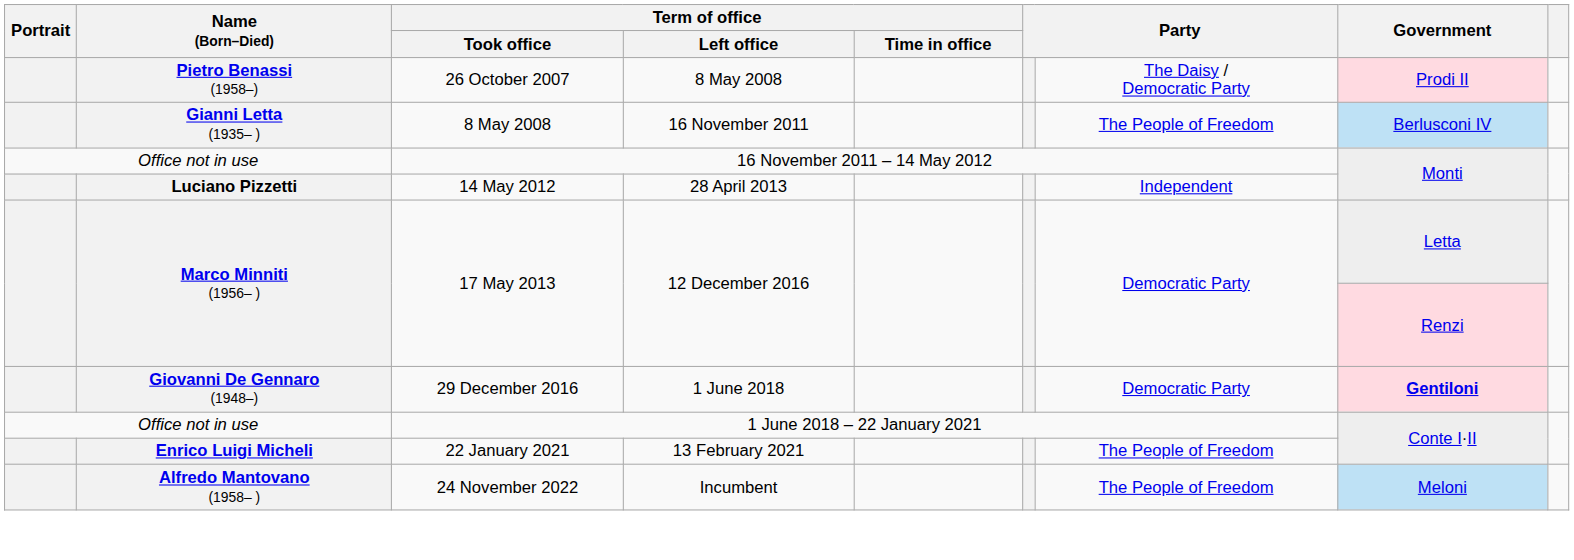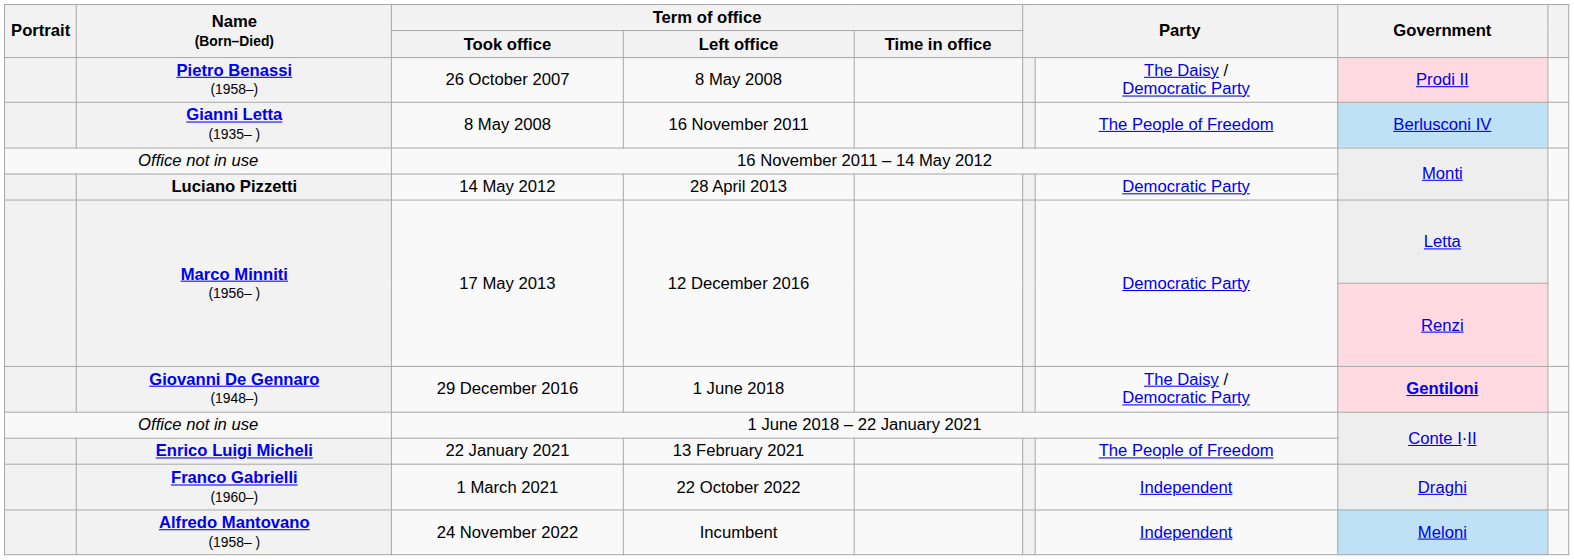(1186, 187) Independent -> (1186, 187) Democratic Party
(1186, 389) Democratic Party -> (1186, 389) The Daisy / Democratic Party
+ row: (507, 487)
(1186, 487) The People of Freedom -> (1186, 532) Independent
